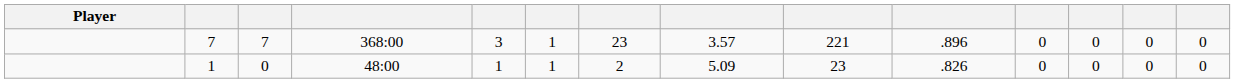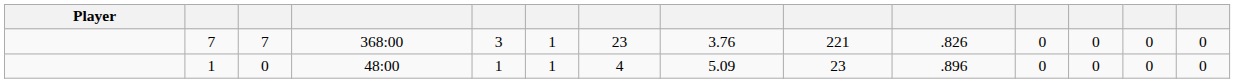(722, 41) 3.57 -> (722, 41) 3.76
(954, 41) .896 -> (954, 41) .826
(620, 66) 2 -> (620, 66) 4
(954, 66) .826 -> (954, 66) .896
